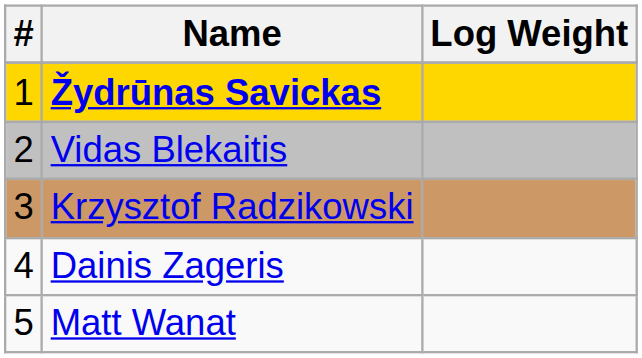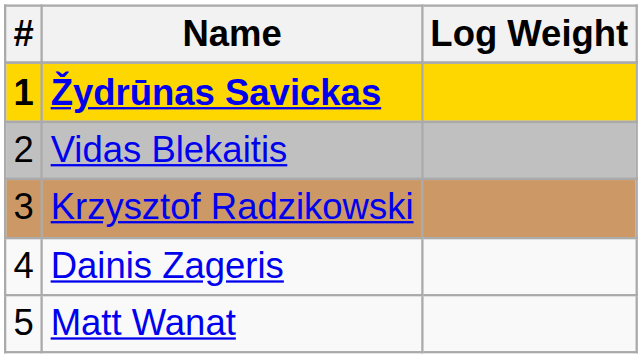(24, 91) normal -> (24, 91) bold
